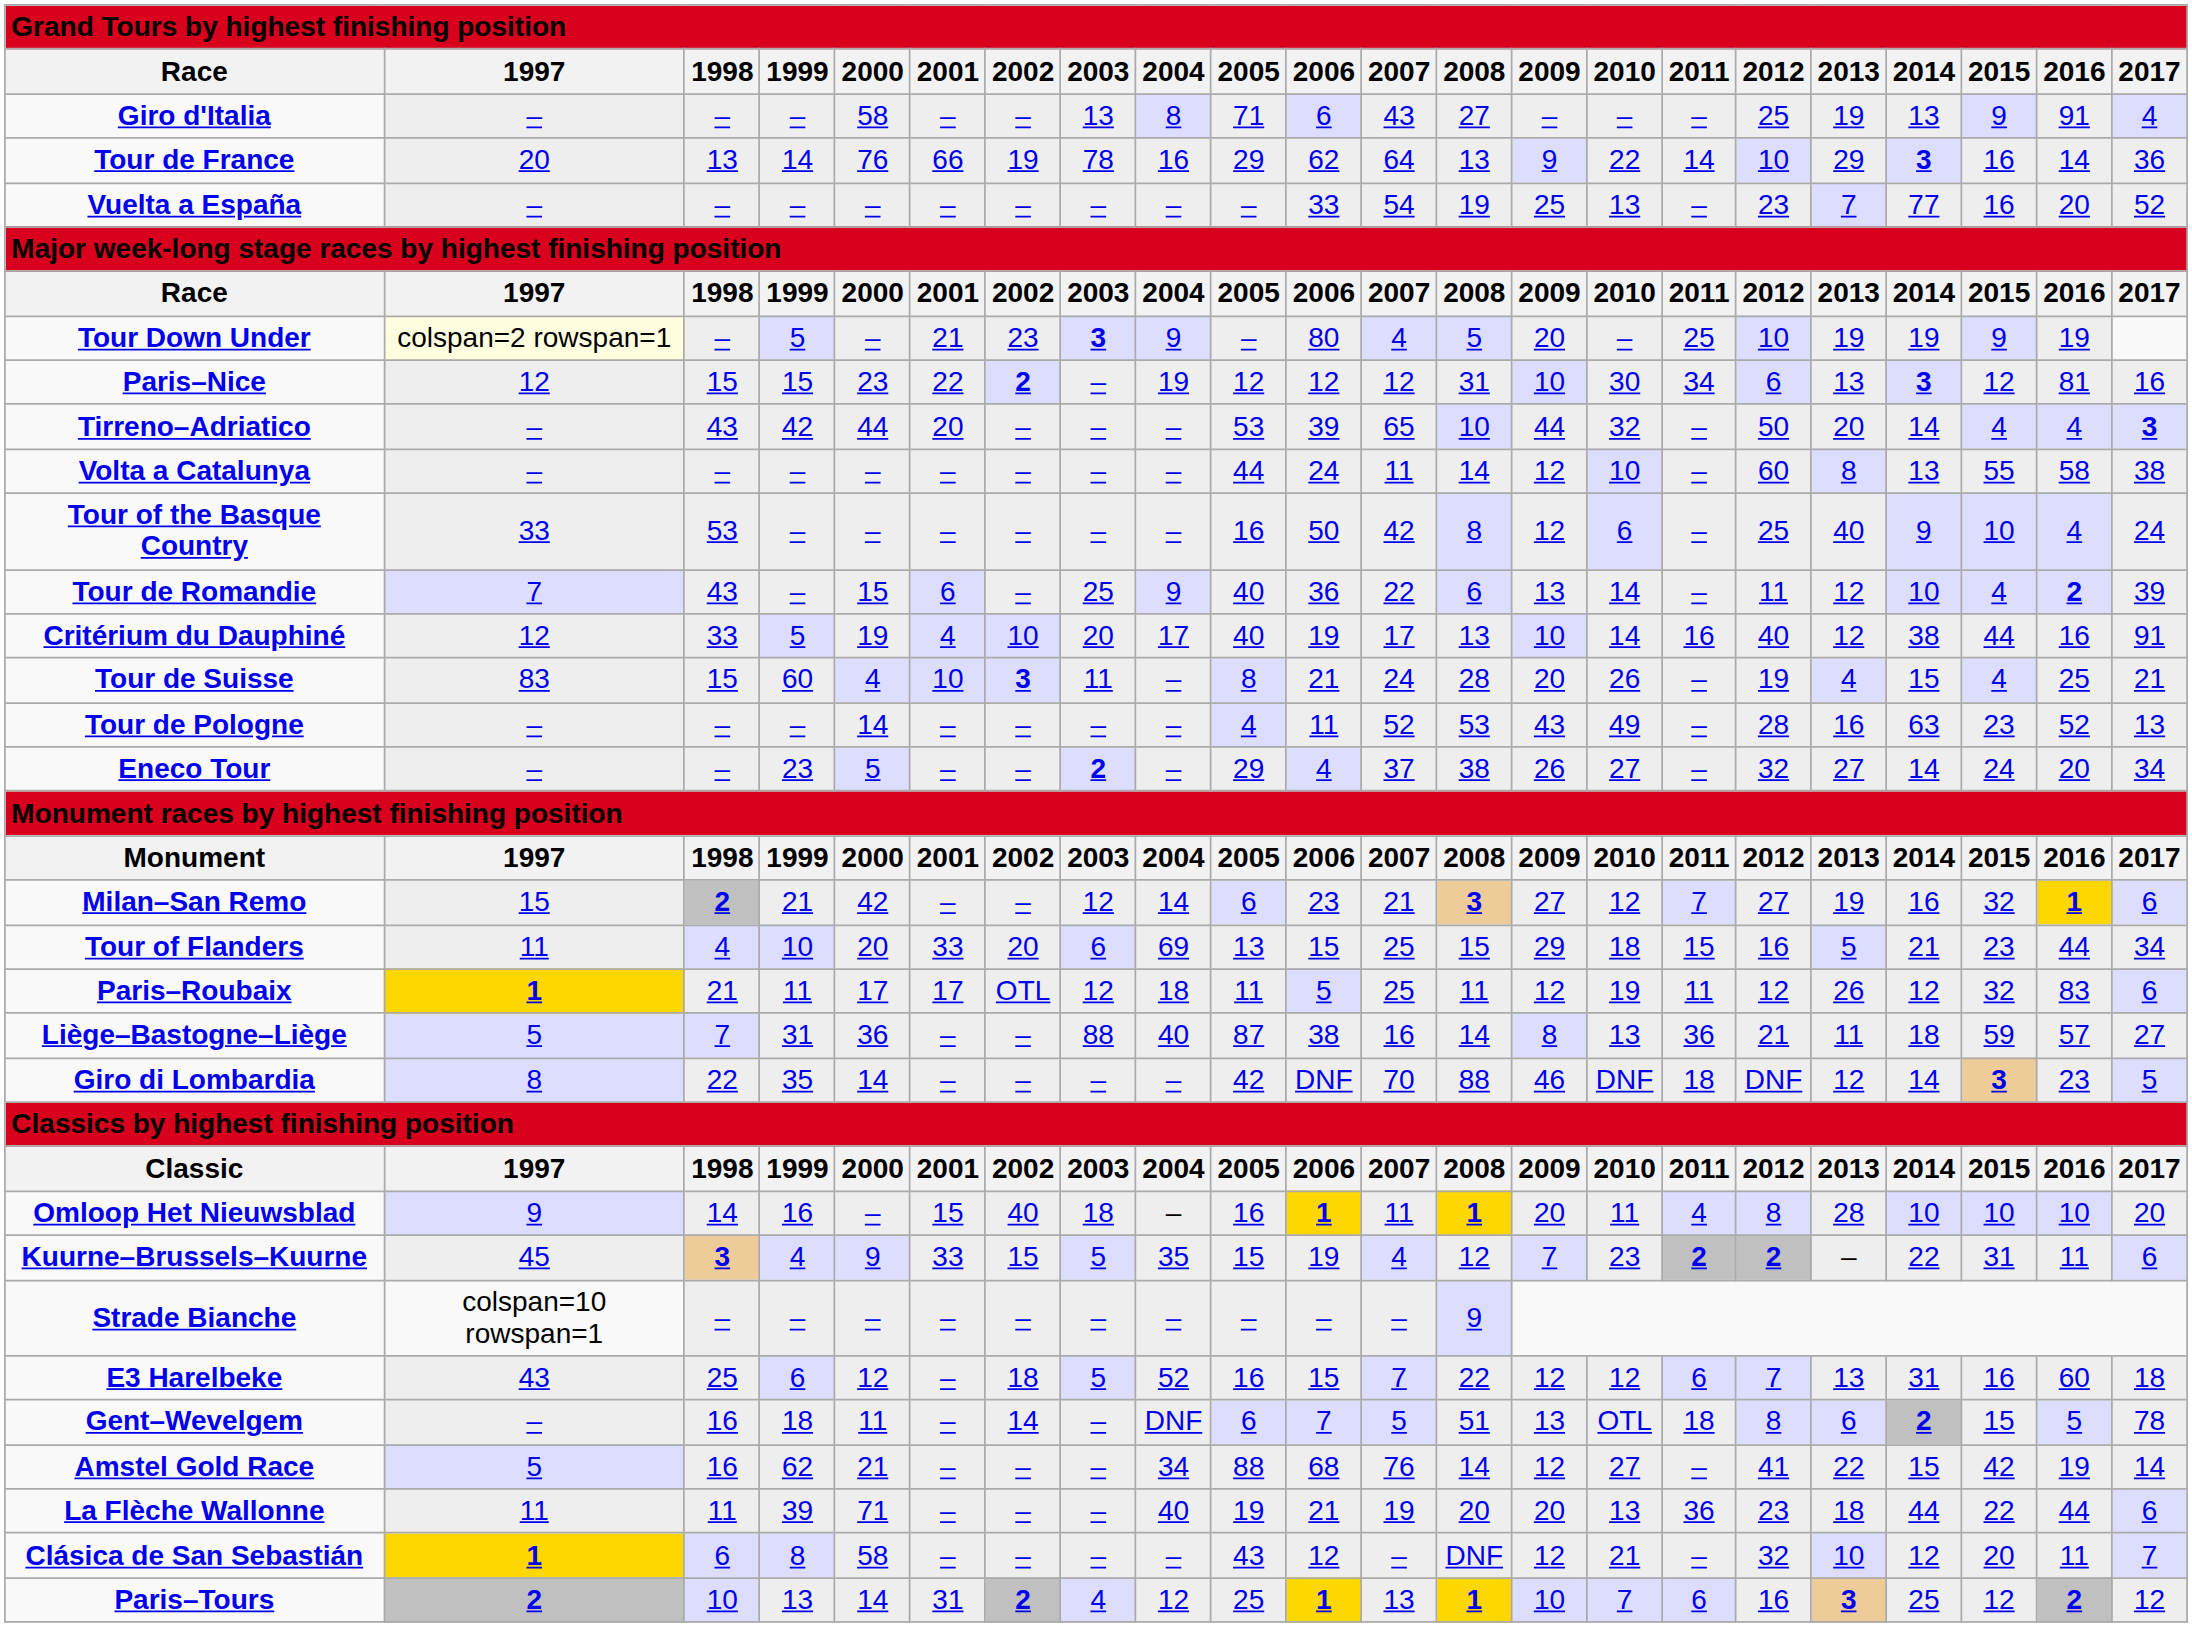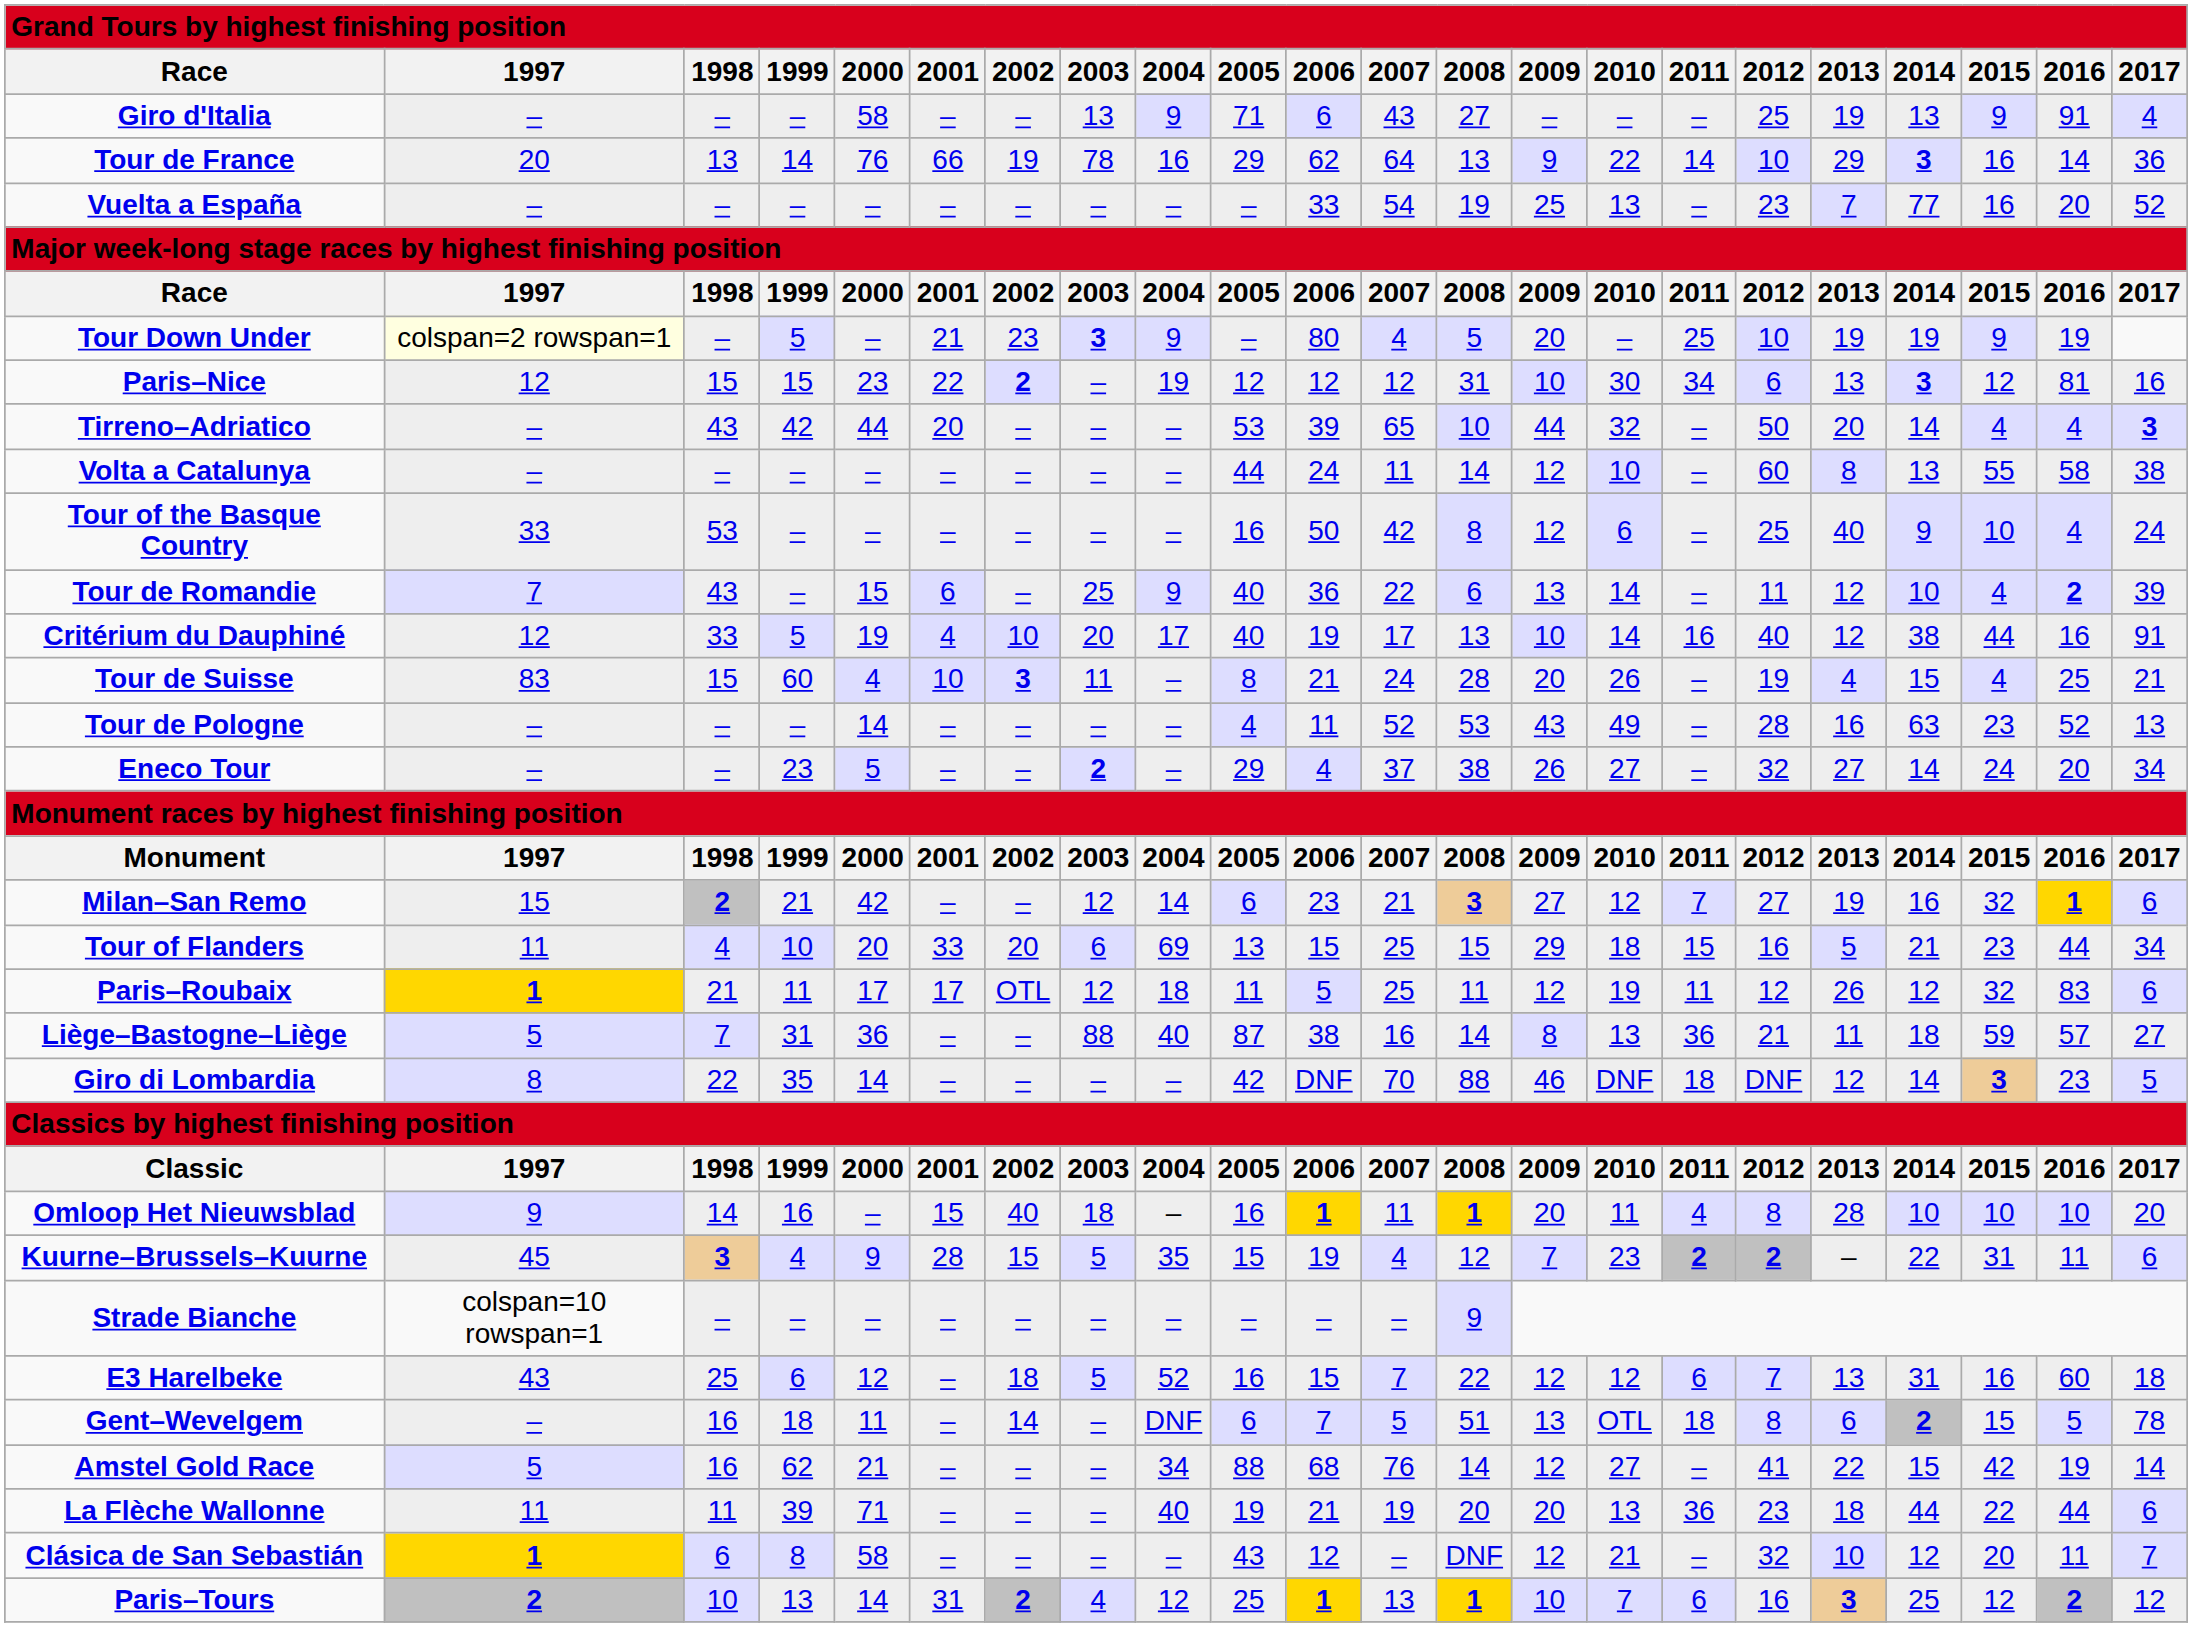(1173, 115) 8 -> (1173, 115) 9
(948, 1257) 33 -> (948, 1257) 28
